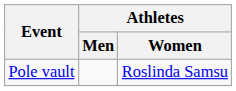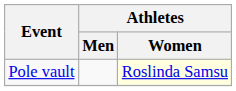(175, 72) no background -> (175, 72) lightyellow background
